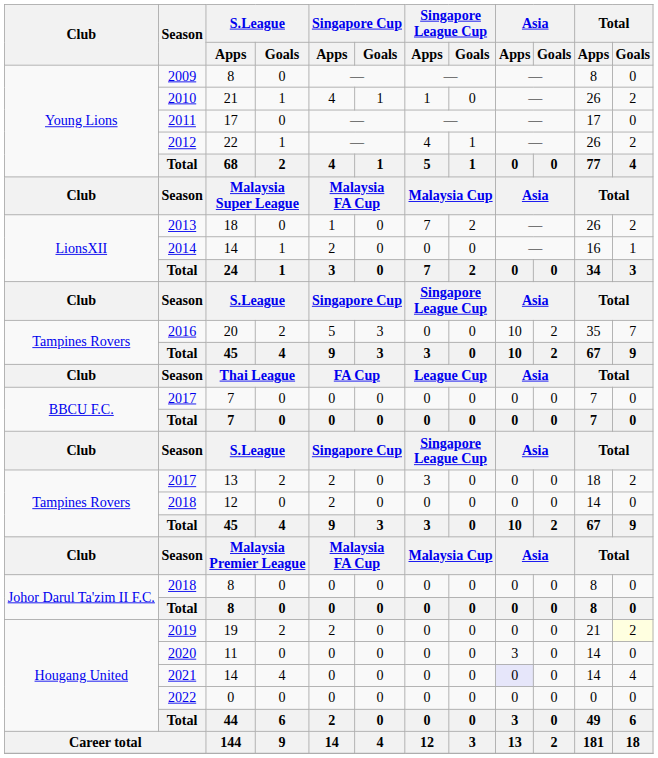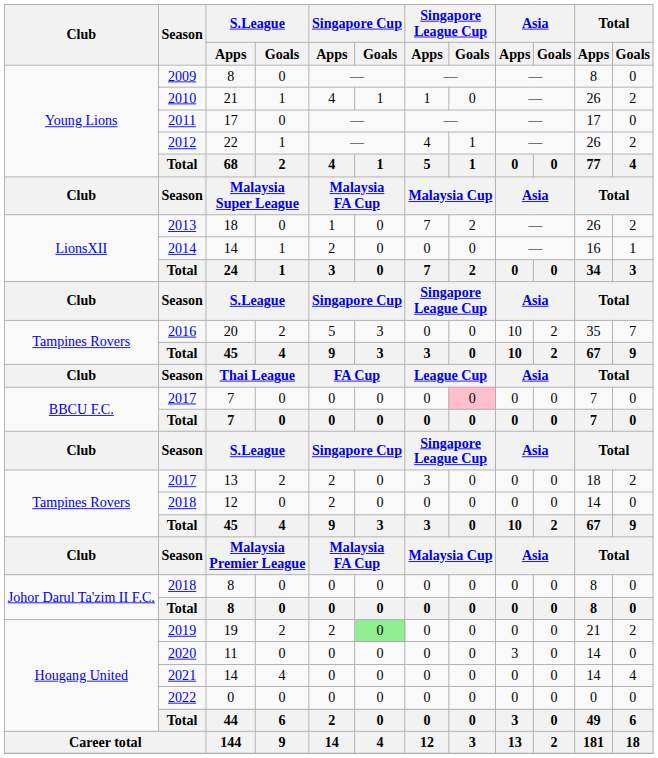(472, 398) no background -> (472, 398) pink background
(380, 630) no background -> (380, 630) lightgreen background
(633, 630) lightyellow background -> (633, 630) no background
(515, 675) lavender background -> (515, 675) no background
